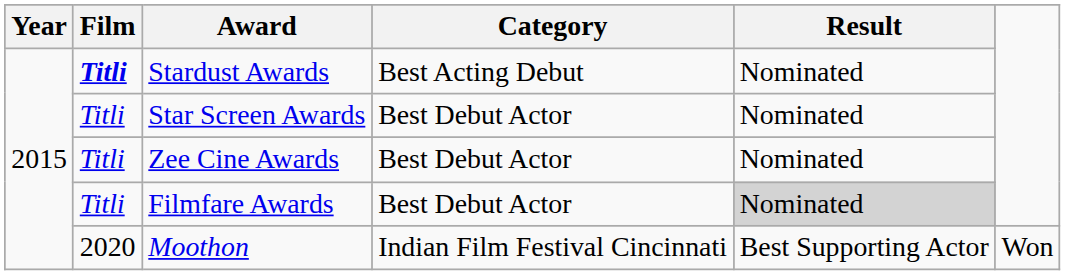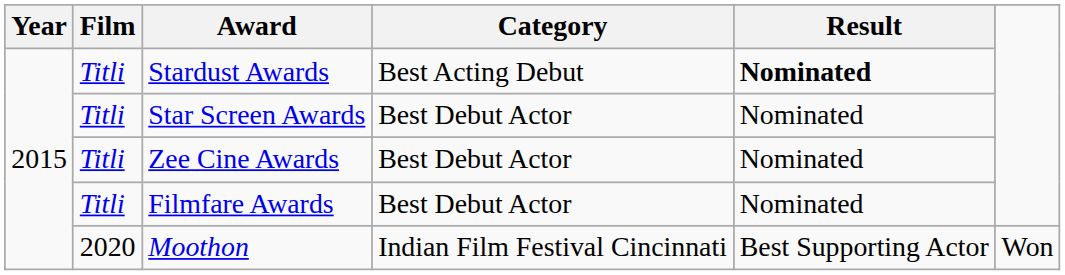(103, 70) bold -> (102, 70) normal
(802, 70) normal -> (805, 70) bold
(802, 203) lightgrey background -> (802, 203) no background
